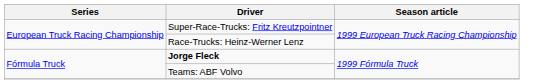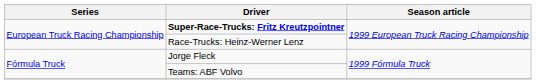(250, 27) normal -> (256, 27) bold
(193, 56) bold -> (192, 56) normal
